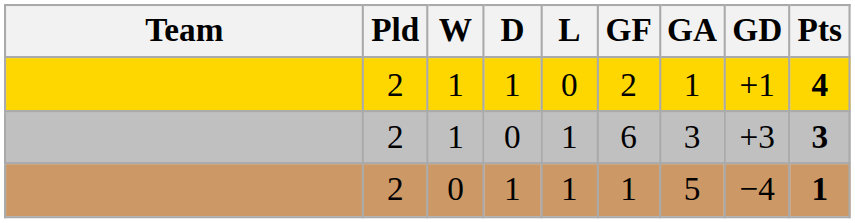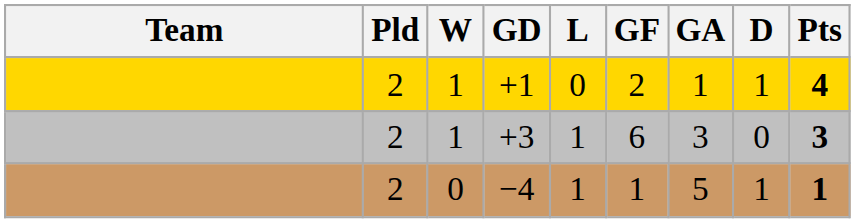columns swapped: (512, 30) <-> (757, 30)
